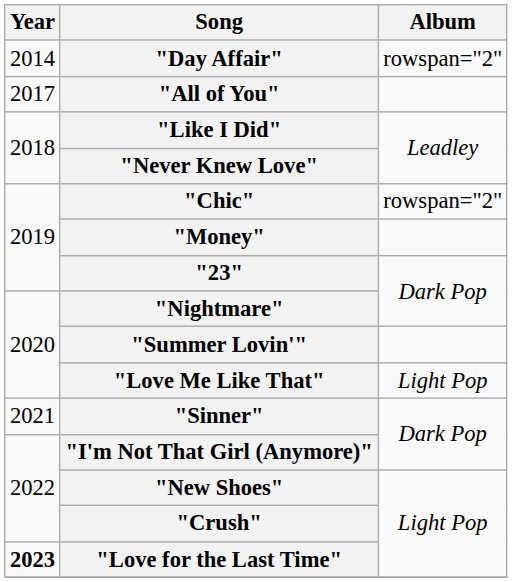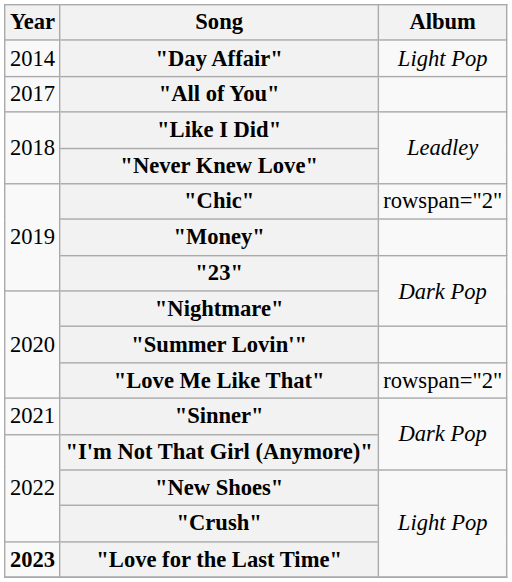(443, 58) rowspan="2" -> (443, 58) Light Pop
(443, 380) Light Pop -> (443, 380) rowspan="2"
